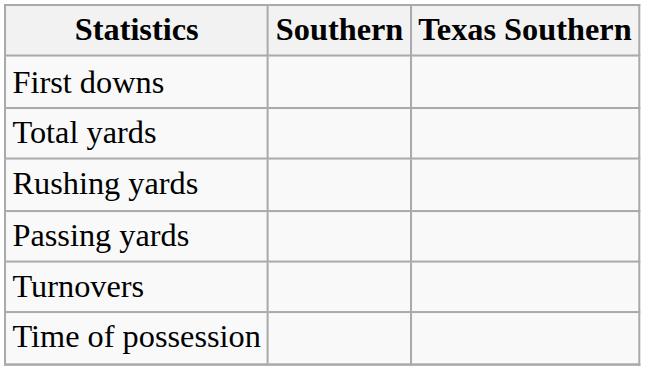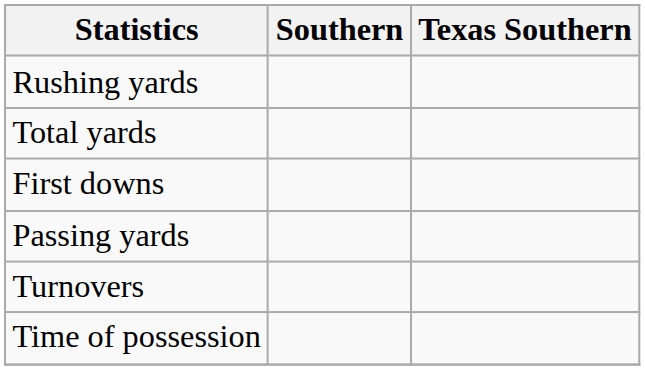rows swapped: (88, 81) <-> (105, 183)
